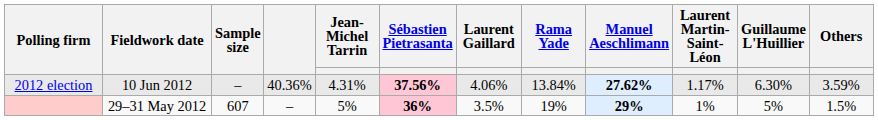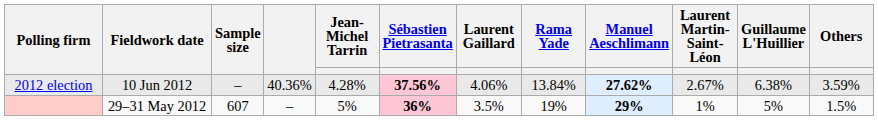(347, 85) 4.31% -> (347, 85) 4.28%
(705, 85) 1.17% -> (705, 85) 2.67%
(773, 85) 6.30% -> (773, 85) 6.38%
